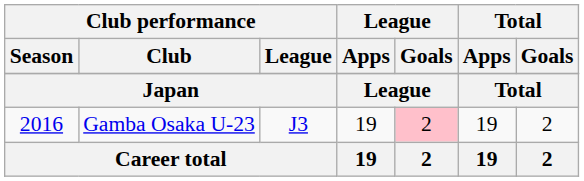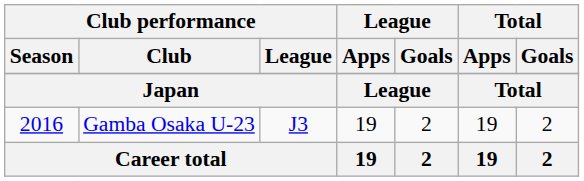(426, 124) pink background -> (426, 124) no background
